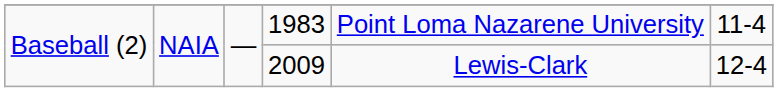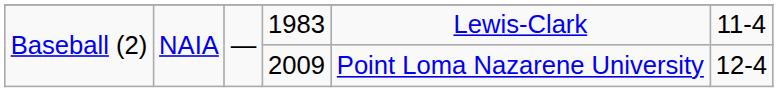(520, 24) Point Loma Nazarene University -> (520, 24) Lewis-Clark
(520, 65) Lewis-Clark -> (520, 65) Point Loma Nazarene University
